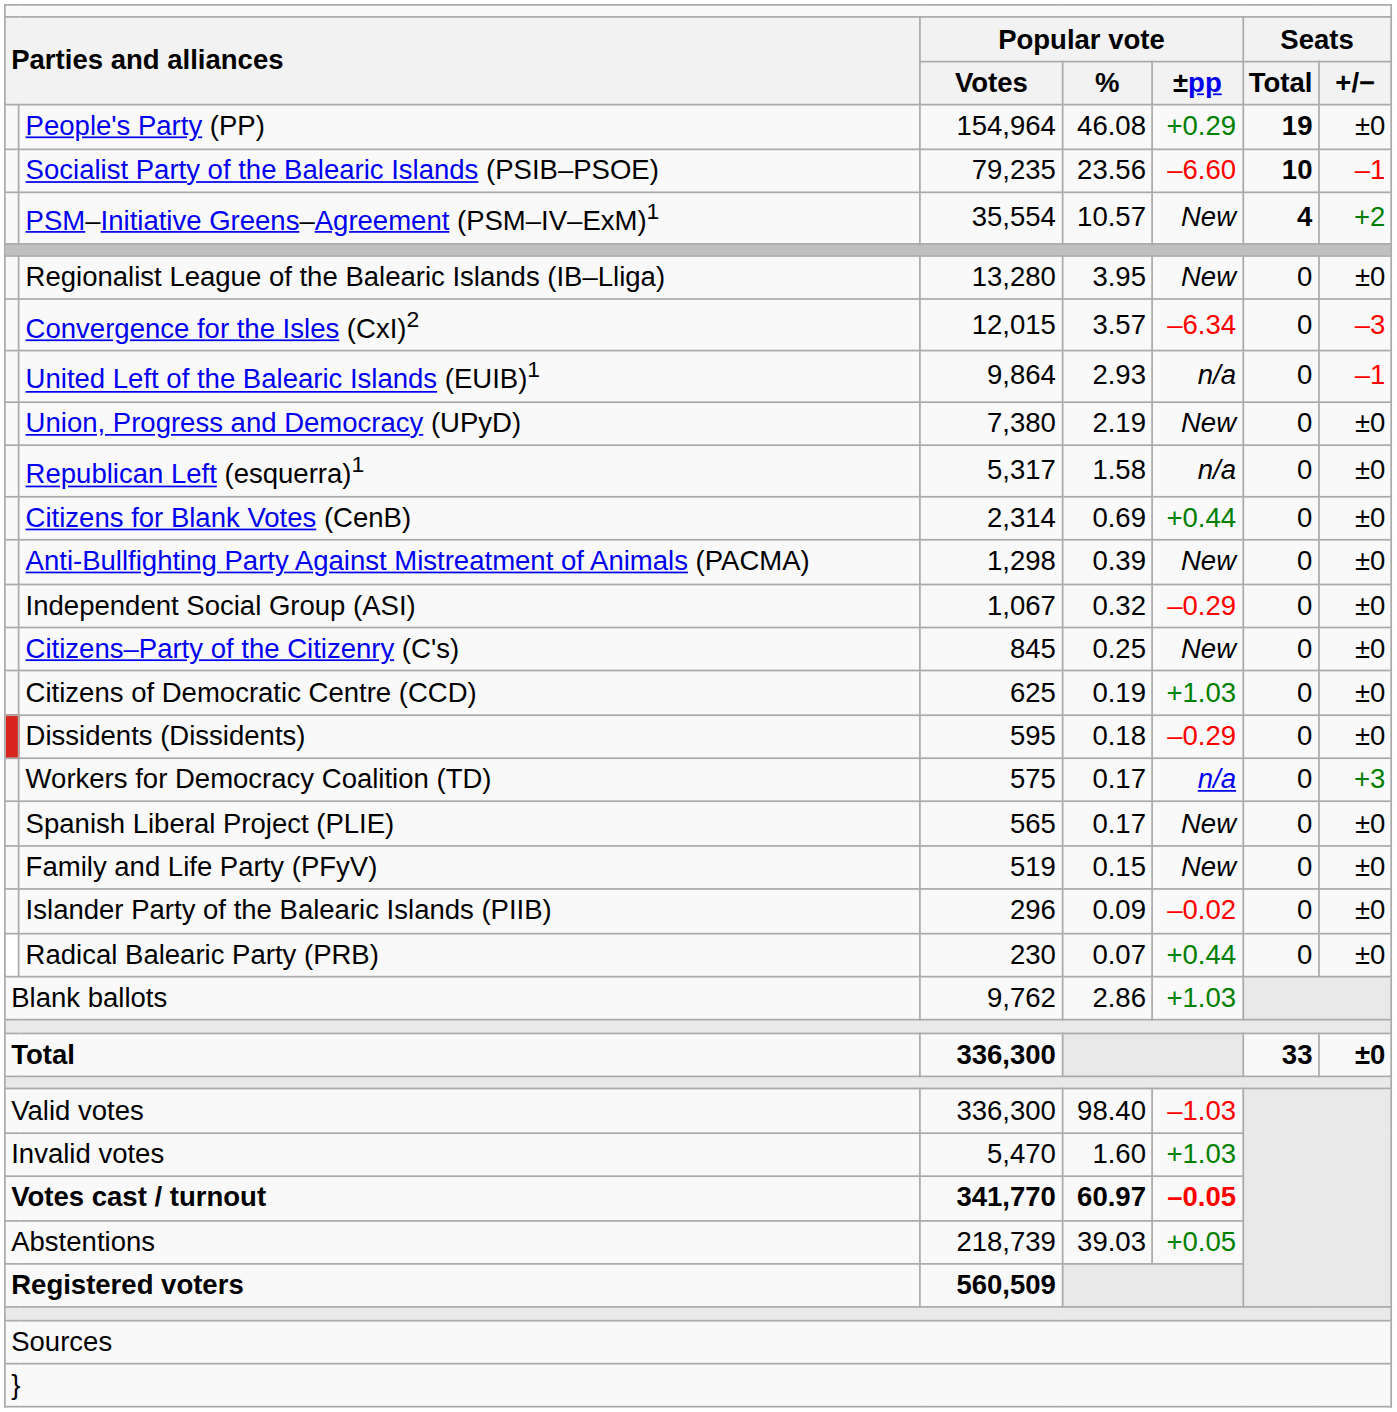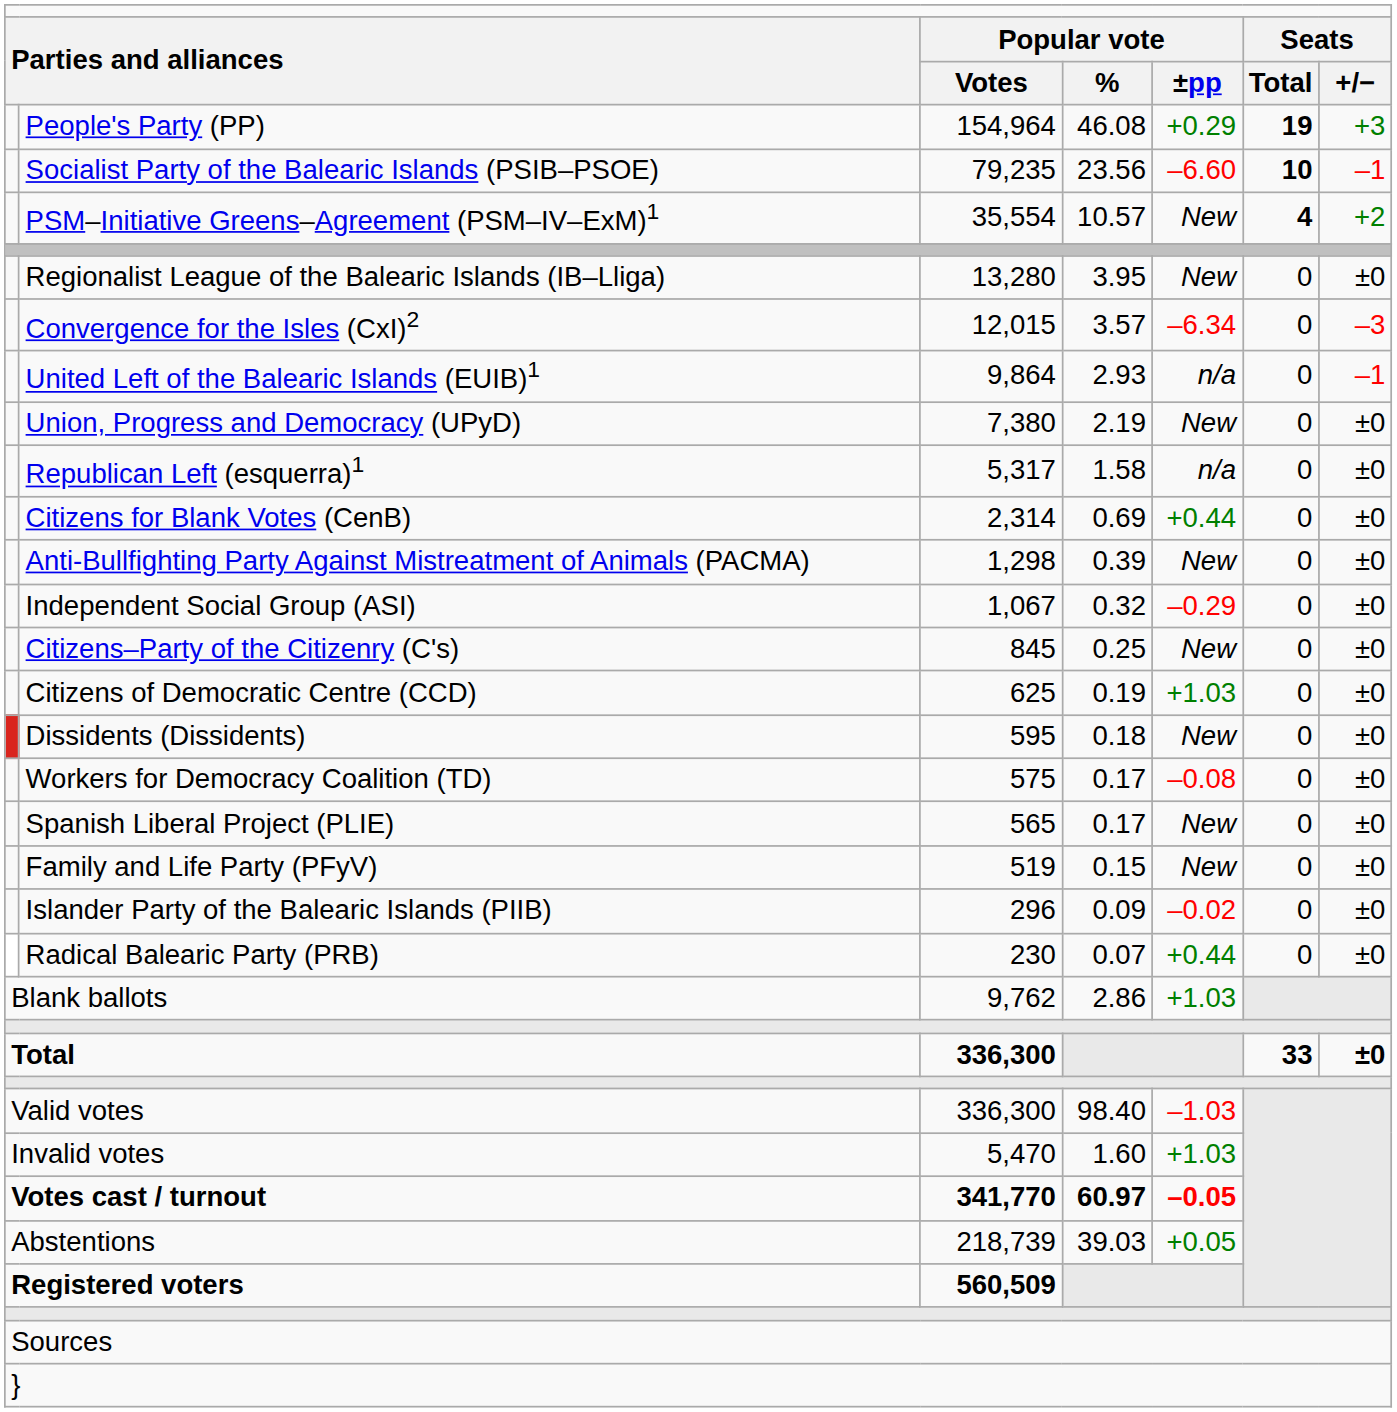(1370, 126) ±0 -> (1370, 126) +3
(1202, 736) –0.29 -> (1209, 736) New
(1217, 779) n/a -> (1202, 779) –0.08
(1370, 779) +3 -> (1370, 779) ±0
